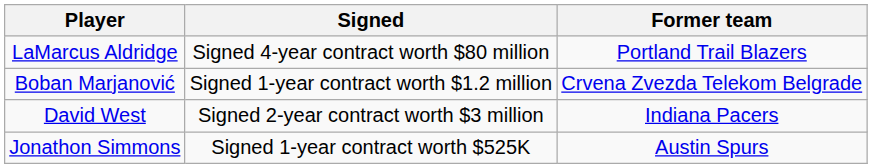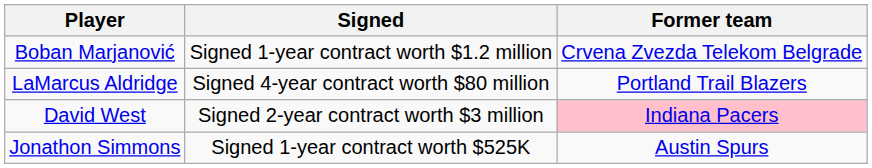rows swapped: (95, 52) <-> (95, 83)
(712, 115) no background -> (712, 115) pink background
